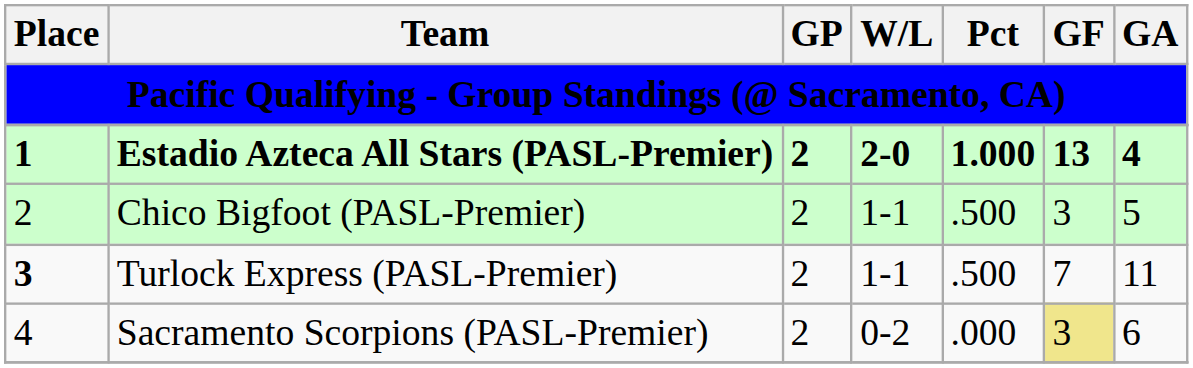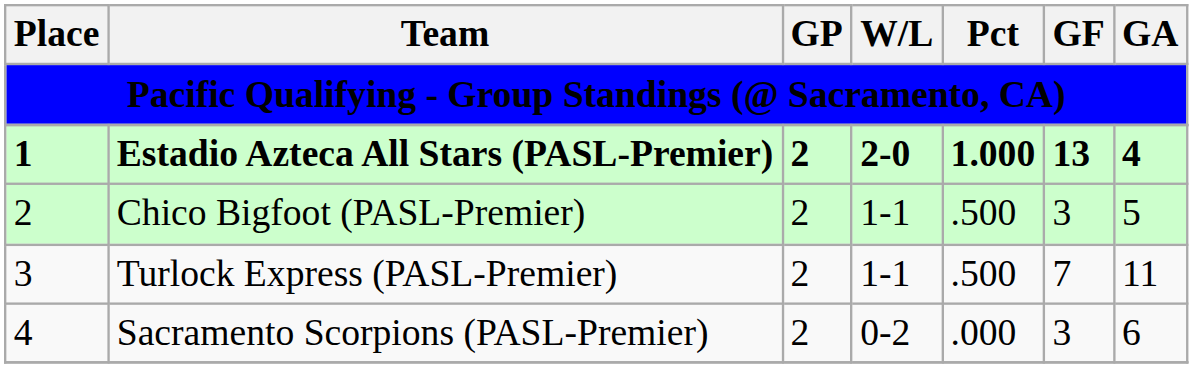(23, 272) bold -> (23, 272) normal
(1062, 332) khaki background -> (1062, 332) no background
